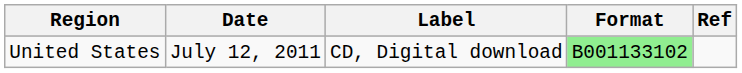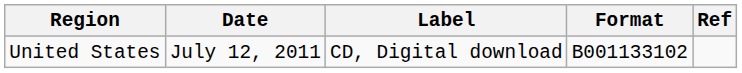(630, 52) lightgreen background -> (630, 52) no background
